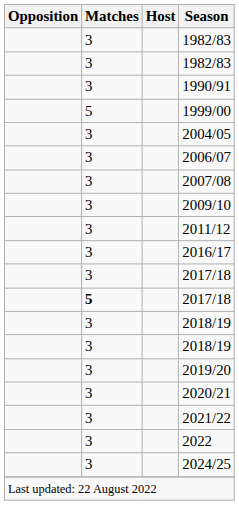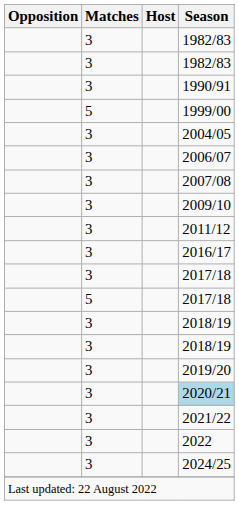(89, 299) bold -> (89, 299) normal
(207, 393) no background -> (207, 393) lightblue background
